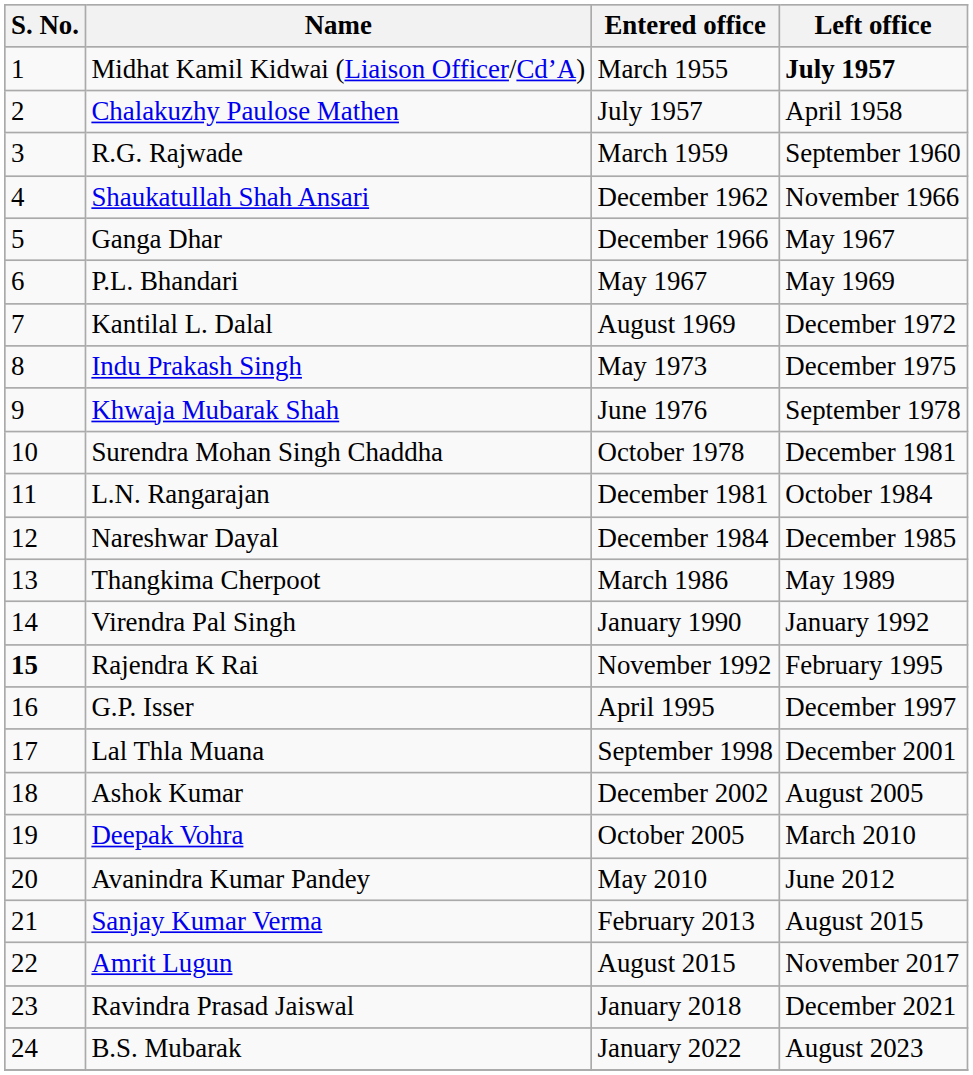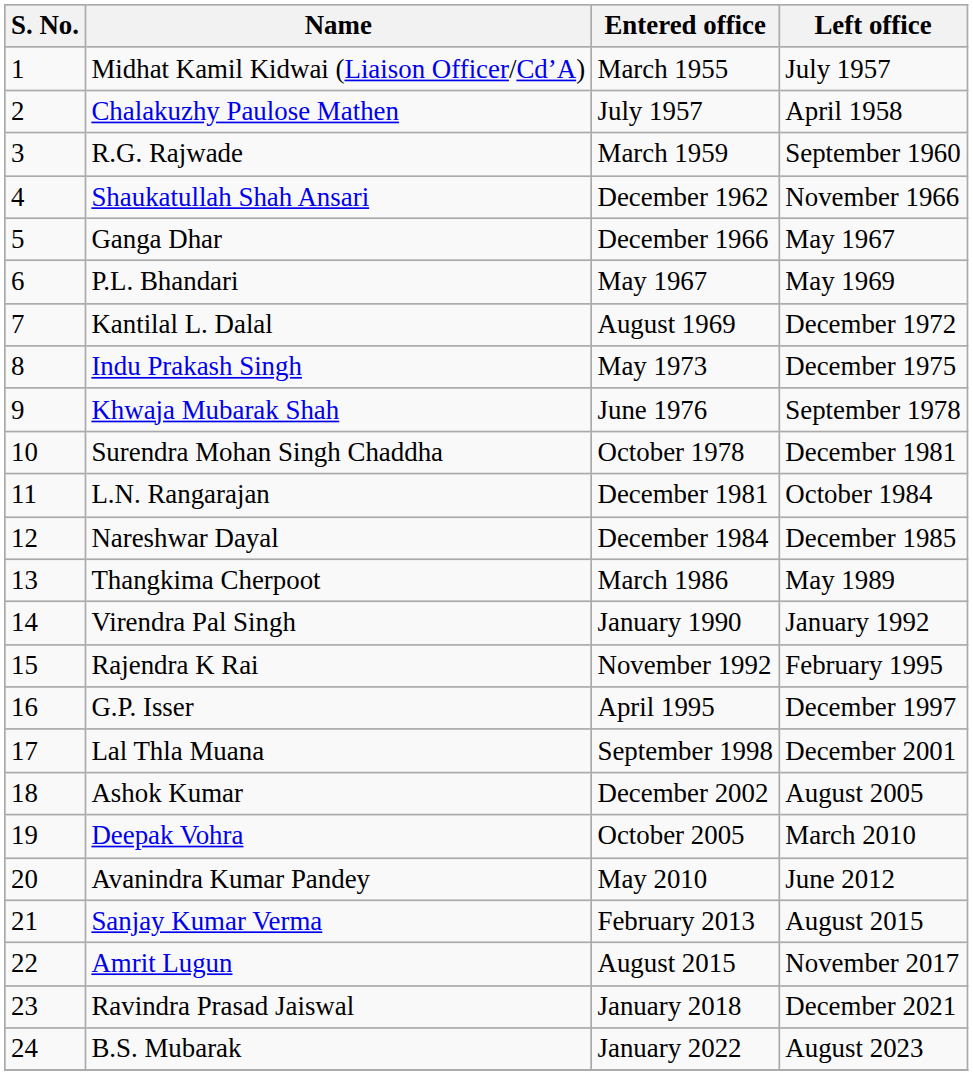(840, 68) bold -> (838, 68) normal
(24, 665) bold -> (24, 665) normal
